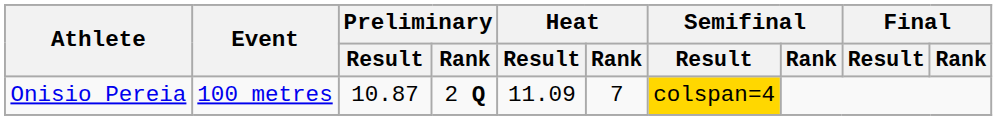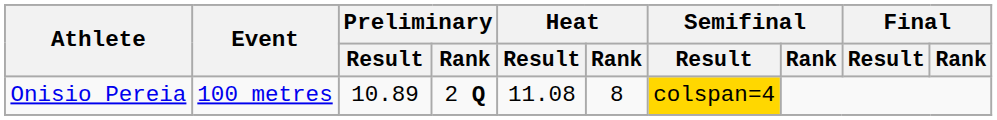(385, 95) 10.87 -> (385, 95) 10.89
(542, 95) 11.09 -> (542, 95) 11.08
(617, 95) 7 -> (617, 95) 8
